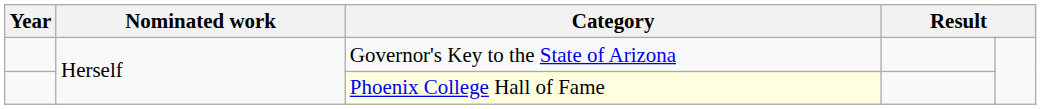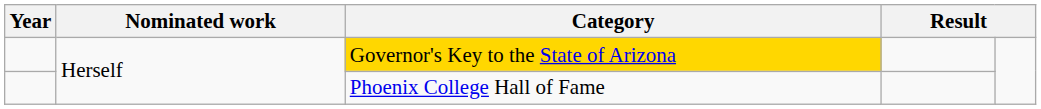(513, 54) no background -> (513, 54) gold background
(477, 87) lightyellow background -> (477, 87) no background
